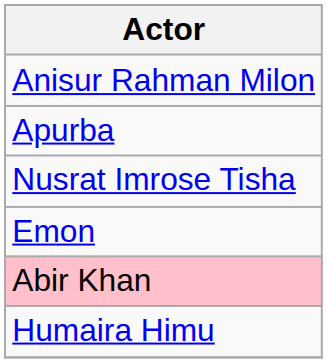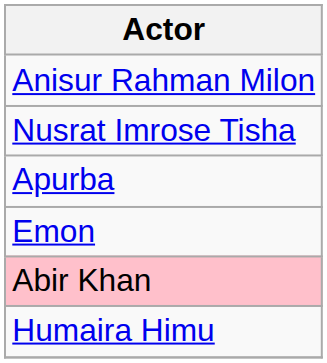(63, 130) Apurba -> (154, 130) Nusrat Imrose Tisha
(154, 180) Nusrat Imrose Tisha -> (63, 180) Apurba
